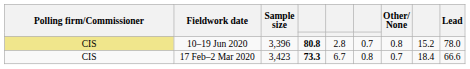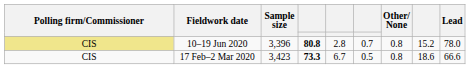(367, 57) 0.8 -> (367, 57) 0.5
(397, 57) 0.7 -> (397, 57) 0.8
(426, 57) 18.4 -> (426, 57) 18.6
